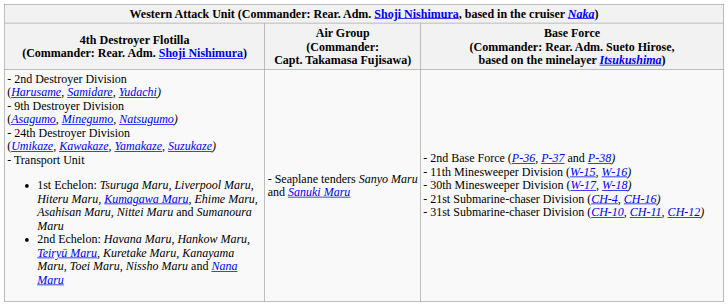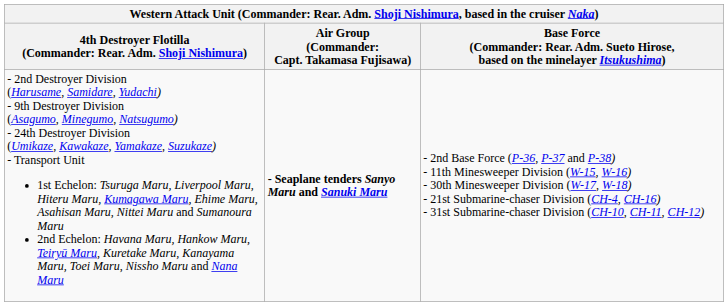(343, 185) normal -> (332, 185) bold
